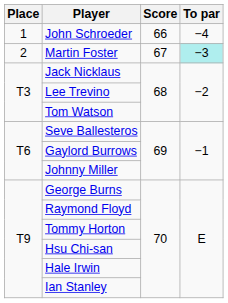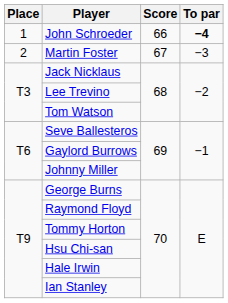(202, 33) normal -> (202, 33) bold
(202, 53) paleturquoise background -> (202, 53) no background
